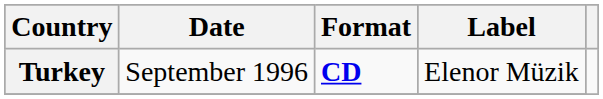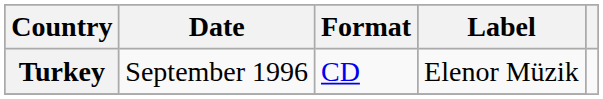(341, 71) bold -> (340, 71) normal
